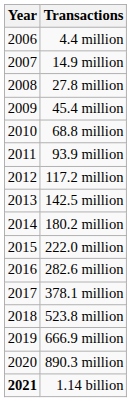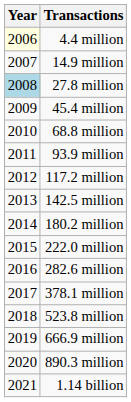(22, 39) no background -> (22, 39) lightyellow background
(22, 85) no background -> (22, 85) lightblue background
(22, 385) bold -> (22, 385) normal
